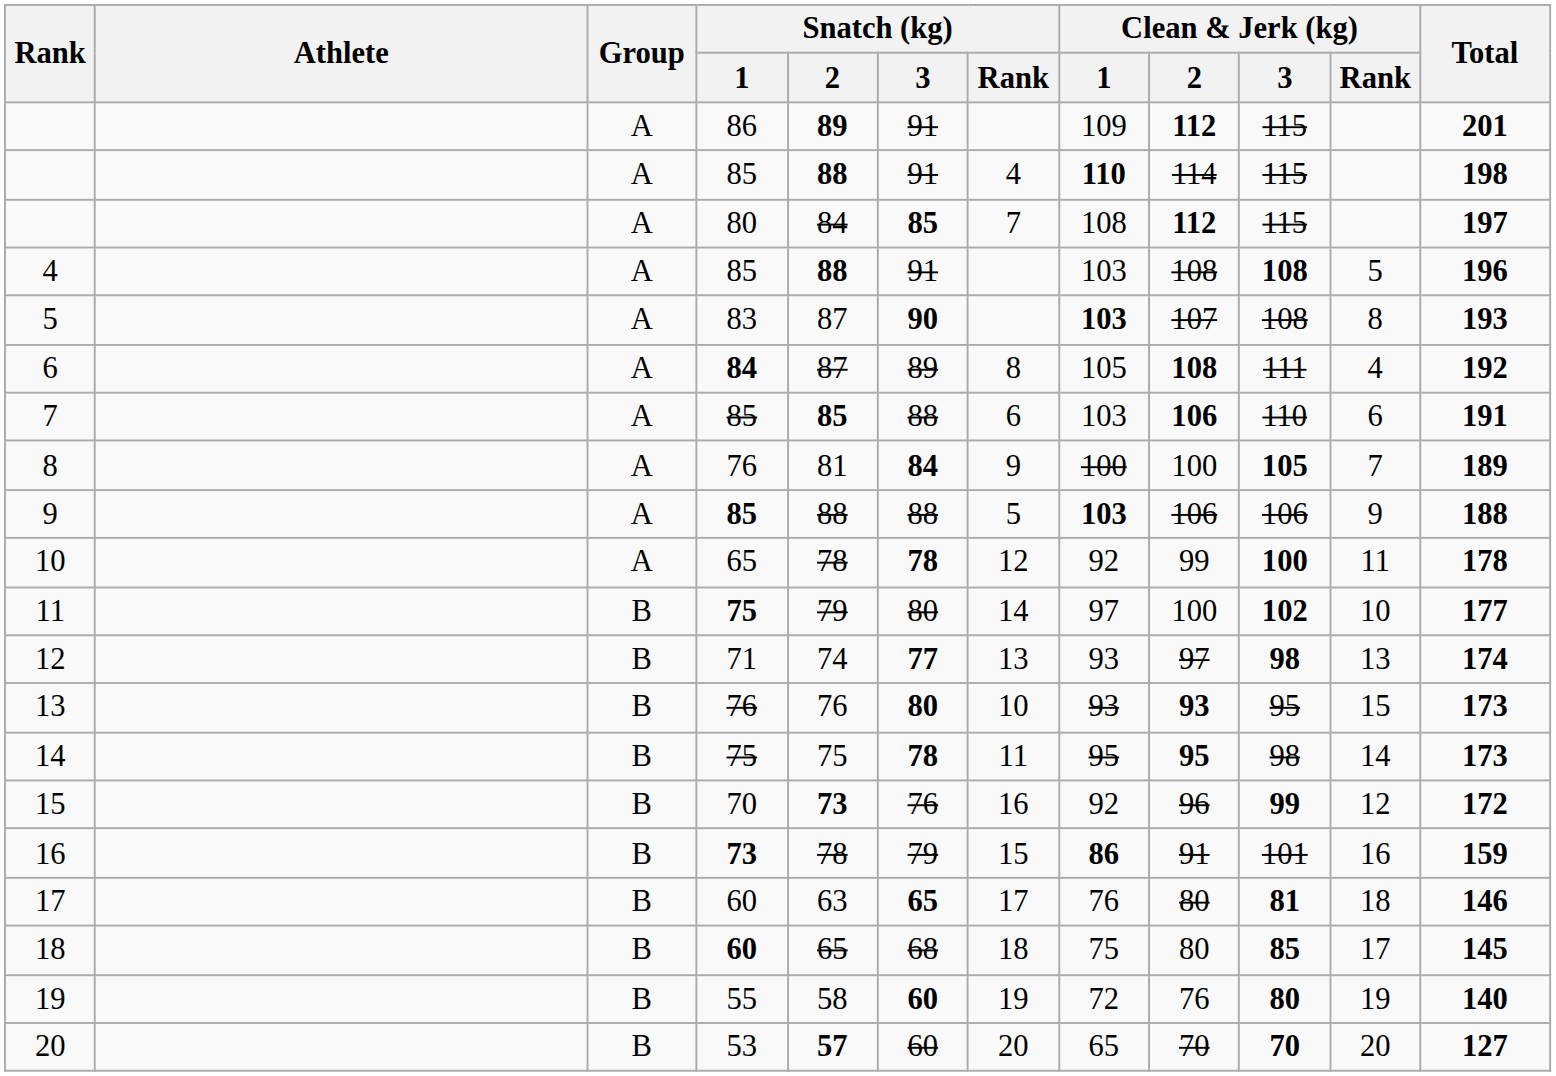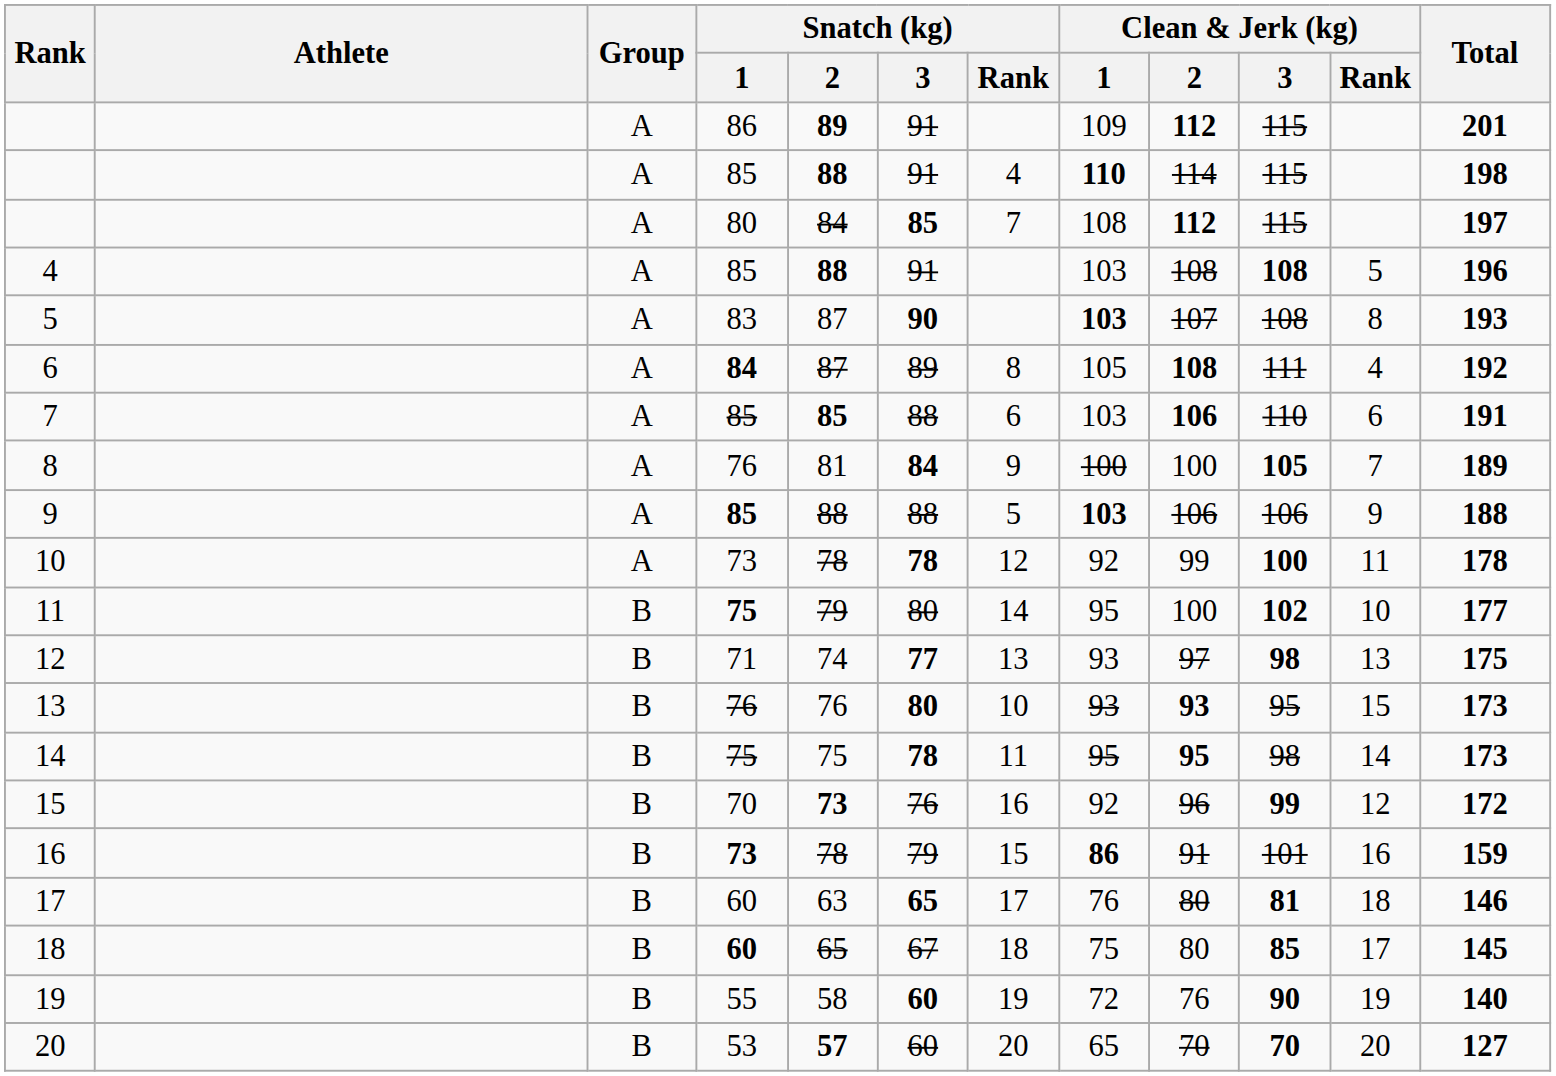(742, 561) 65 -> (742, 561) 73
(1104, 610) 97 -> (1104, 610) 95
(1485, 658) 174 -> (1485, 658) 175
(923, 949) 68 -> (923, 949) 67
(1285, 998) 80 -> (1285, 998) 90
